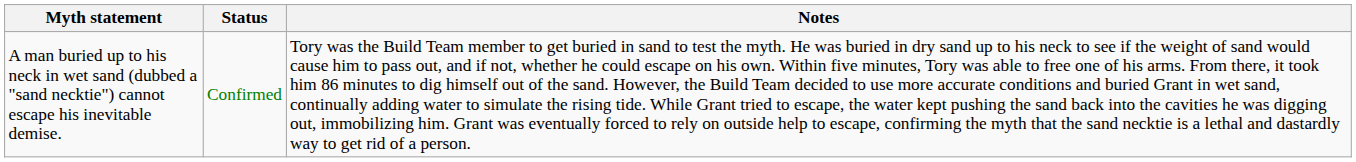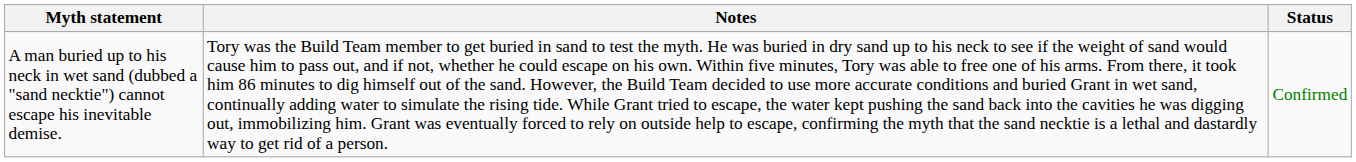columns swapped: (245, 18) <-> (819, 18)
